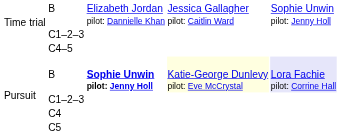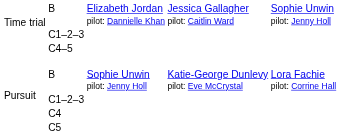(120, 80) bold -> (118, 80) normal
(218, 80) lightyellow background -> (218, 80) no background
(303, 80) lavender background -> (303, 80) no background
